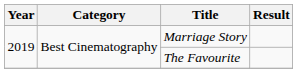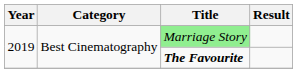(205, 36) no background -> (205, 36) lightgreen background
(202, 57) normal -> (203, 57) bold
